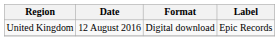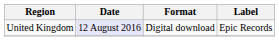(110, 28) no background -> (110, 28) lavender background
